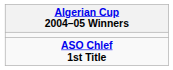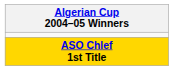(87, 51) no background -> (87, 51) gold background
